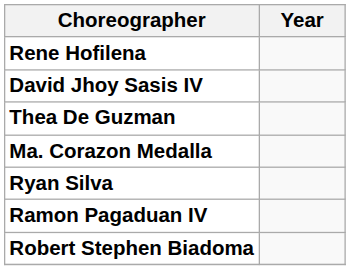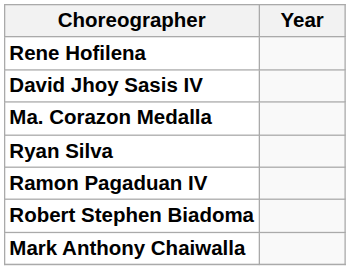- row: (92, 118)
+ row: (127, 248)
